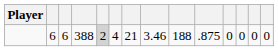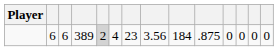(84, 35) 388 -> (84, 35) 389
(131, 35) 21 -> (131, 35) 23
(155, 35) 3.46 -> (155, 35) 3.56
(182, 35) 188 -> (182, 35) 184
